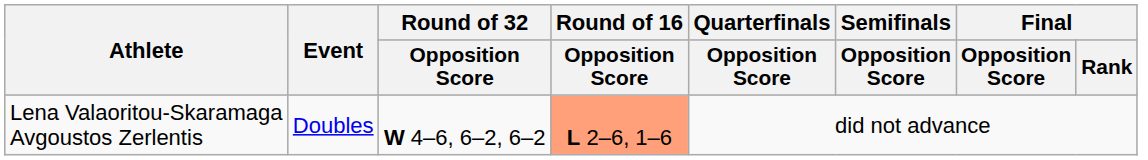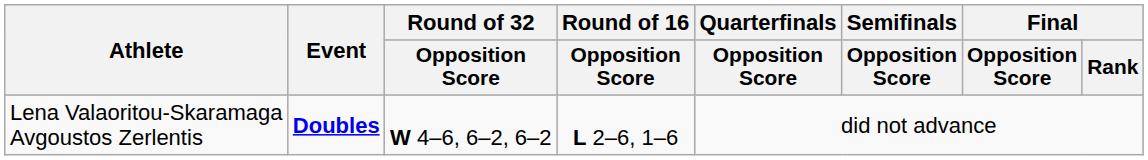(333, 125) normal -> (336, 125) bold
(619, 138) lightsalmon background -> (626, 138) no background
